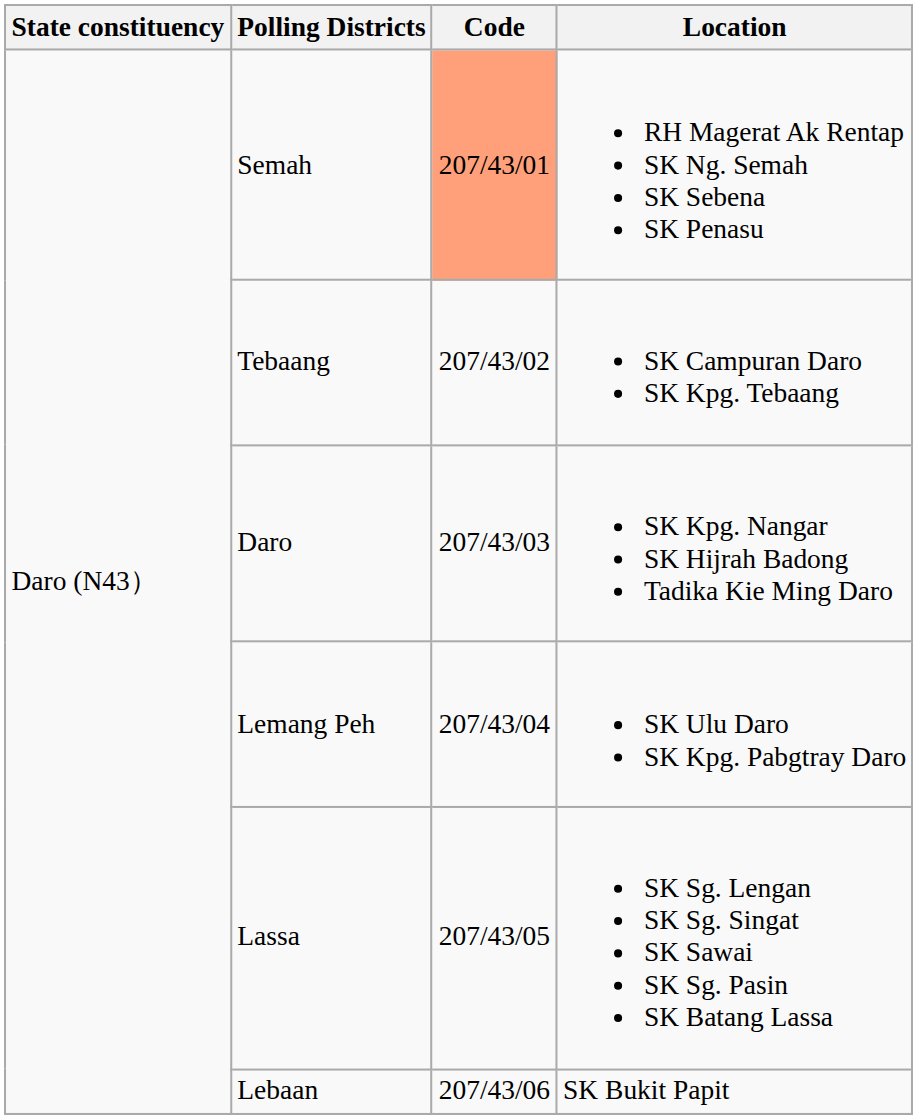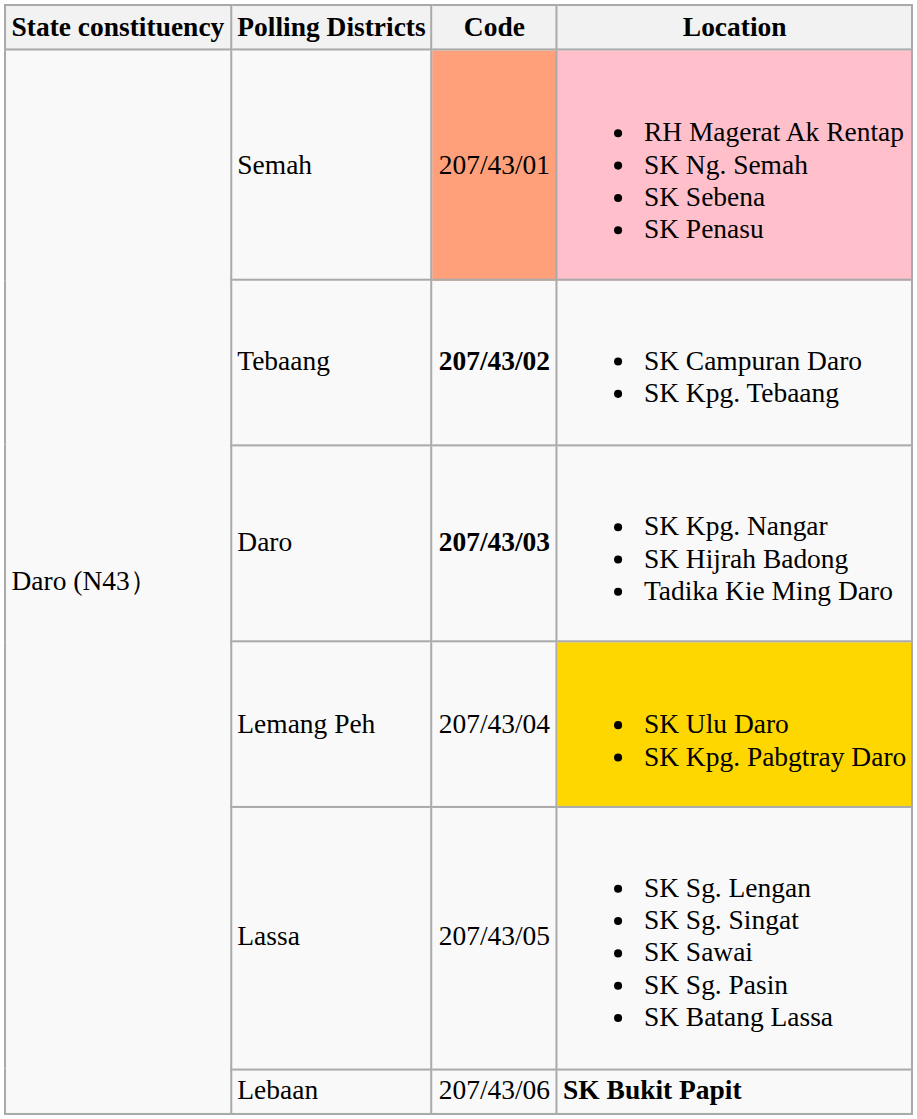(735, 181) no background -> (735, 181) pink background
(494, 361) normal -> (494, 361) bold
(494, 542) normal -> (494, 542) bold
(735, 740) no background -> (735, 740) gold background
(646, 1090) normal -> (652, 1090) bold
